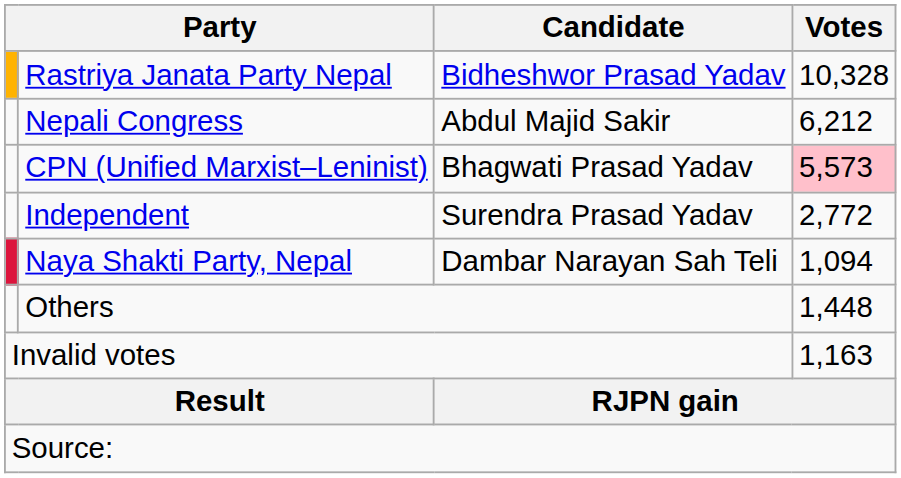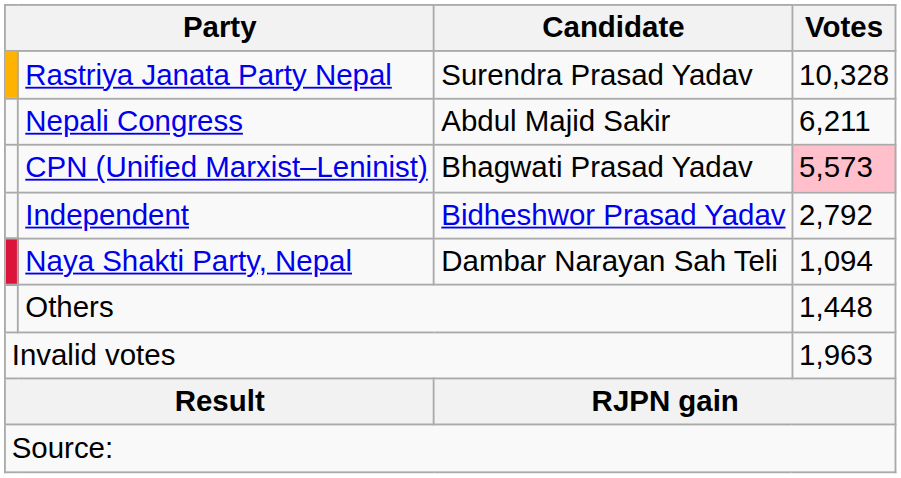(613, 74) Bidheshwor Prasad Yadav -> (597, 74) Surendra Prasad Yadav
(836, 121) 6,212 -> (835, 121) 6,211
(597, 214) Surendra Prasad Yadav -> (613, 214) Bidheshwor Prasad Yadav
(836, 214) 2,772 -> (836, 214) 2,792
(836, 354) 1,163 -> (836, 354) 1,963
